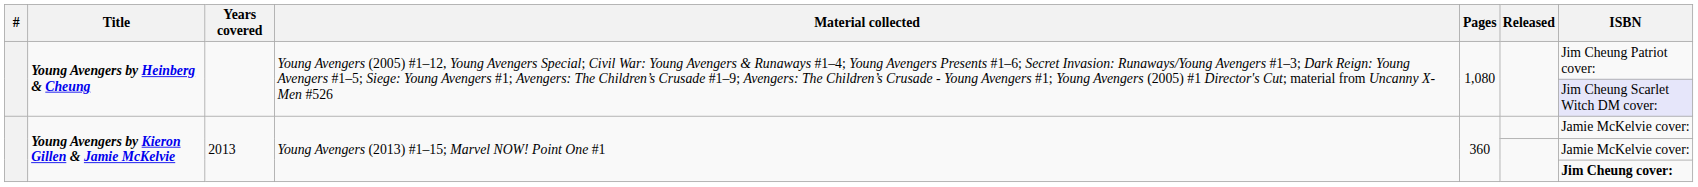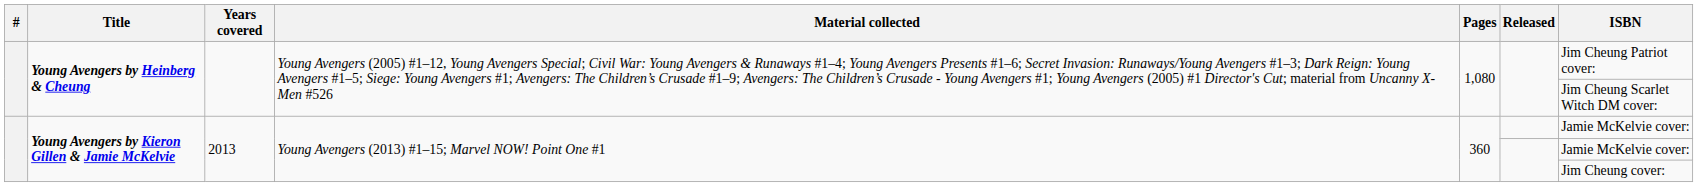(1615, 97) lavender background -> (1615, 97) no background
(1617, 170) bold -> (1613, 170) normal
